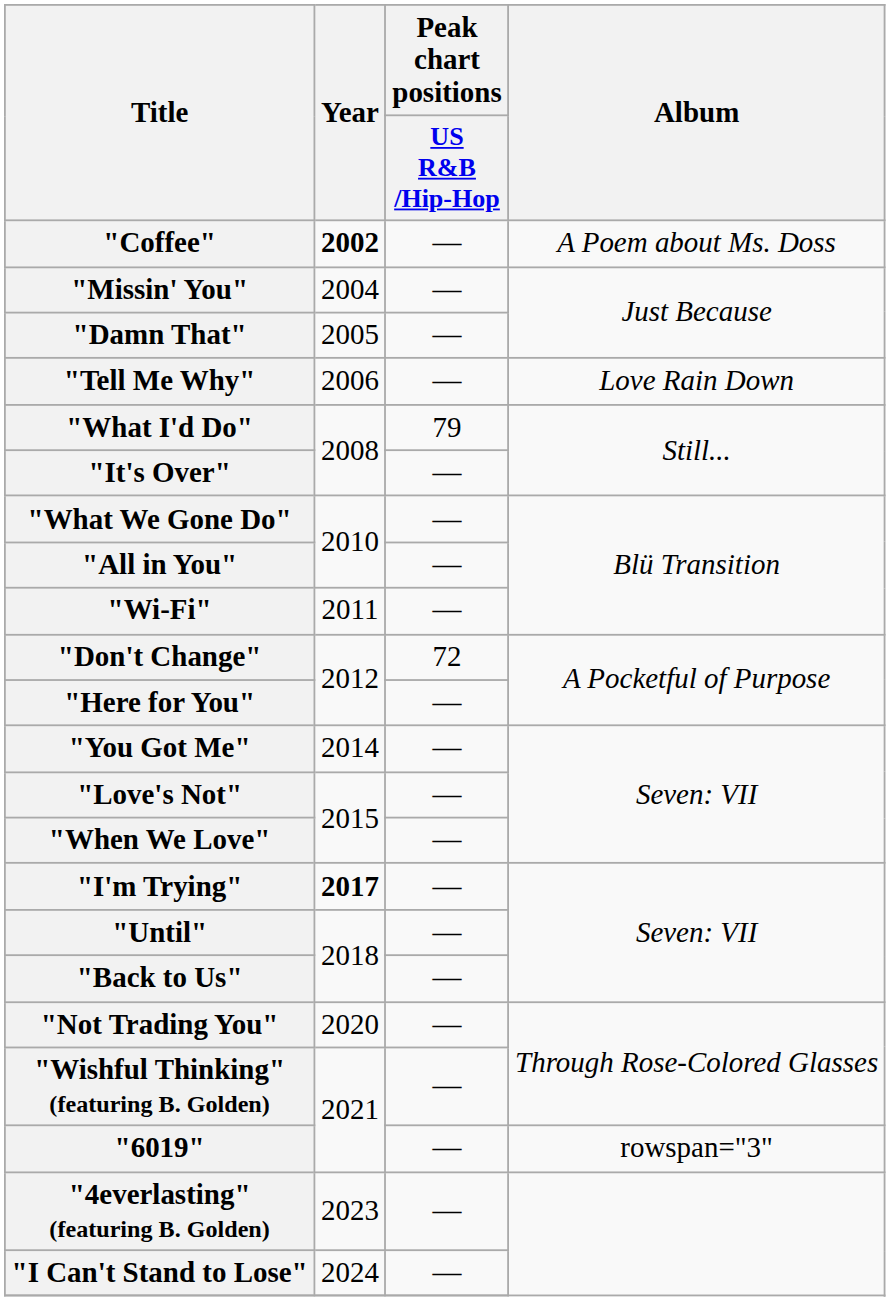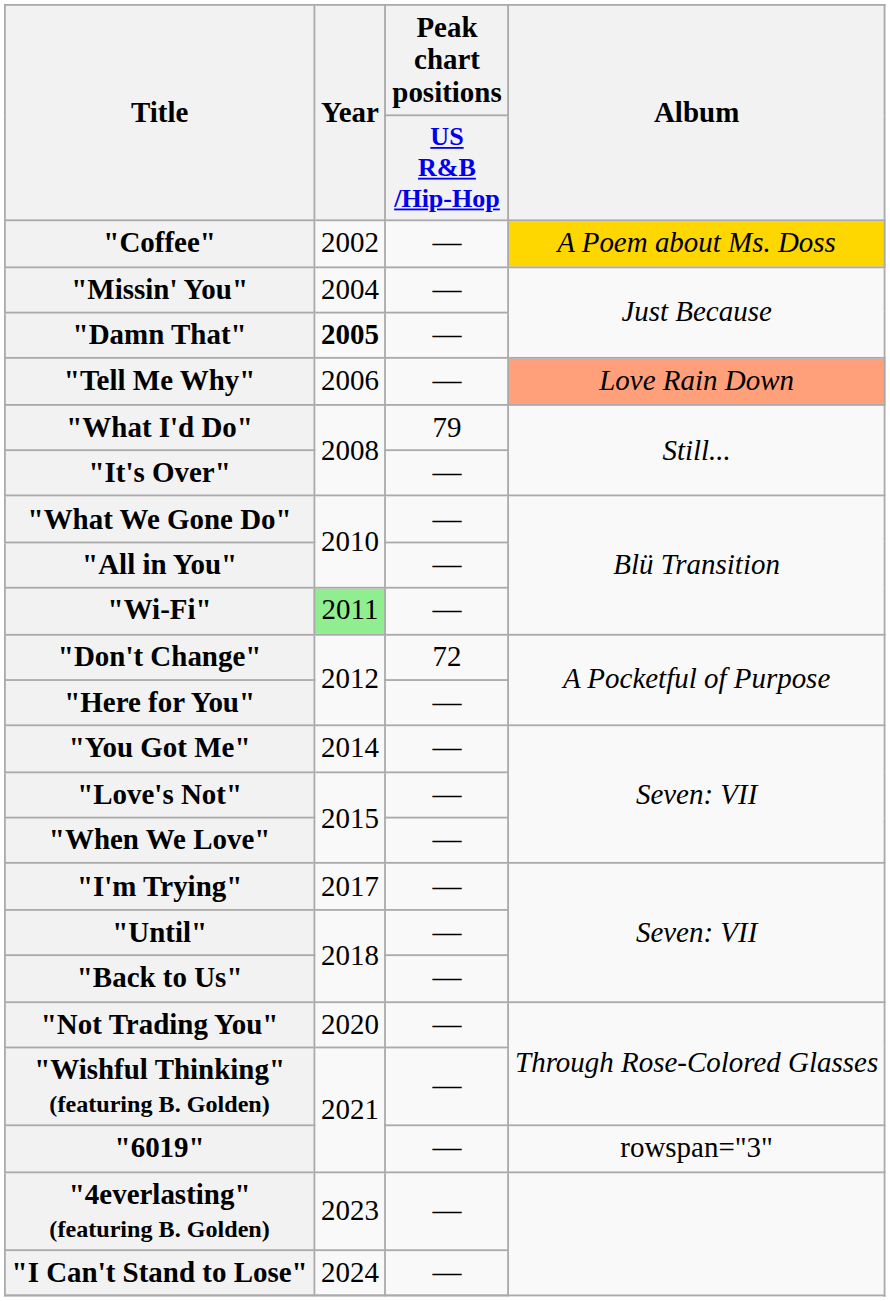(350, 243) bold -> (350, 243) normal
(697, 243) no background -> (697, 243) gold background
(350, 334) normal -> (350, 334) bold
(697, 380) no background -> (697, 380) lightsalmon background
(350, 610) no background -> (350, 610) lightgreen background
(350, 886) bold -> (350, 886) normal
